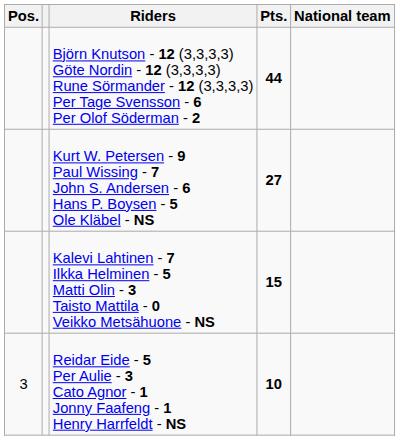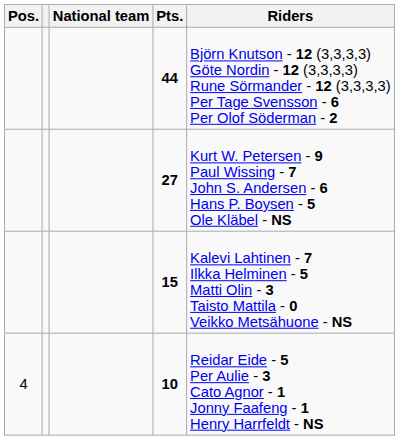columns swapped: (342, 16) <-> (153, 16)
(23, 384) 3 -> (23, 384) 4
